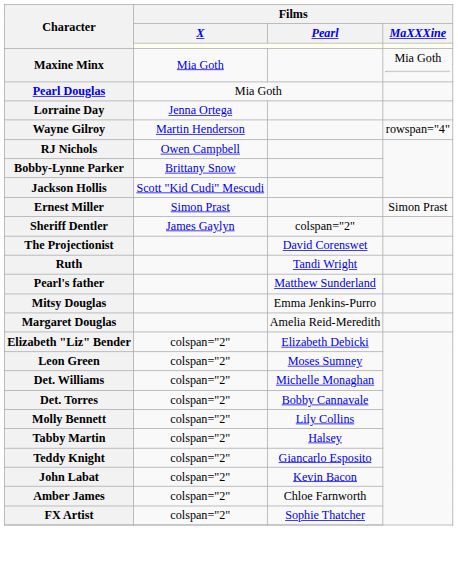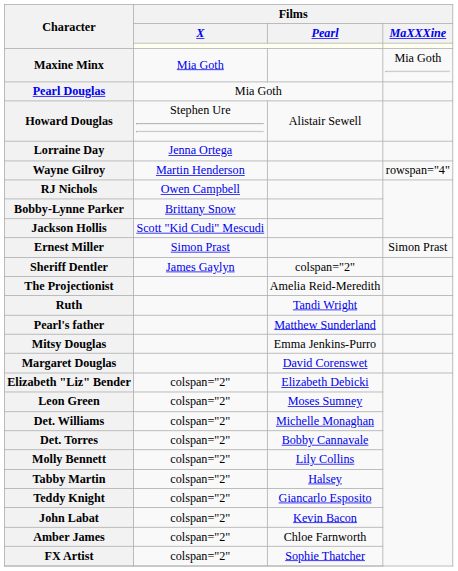+ row: (69, 121)
(325, 245) David Corenswet -> (325, 286) Amelia Reid-Meredith
(325, 322) Amelia Reid-Meredith -> (325, 363) David Corenswet
